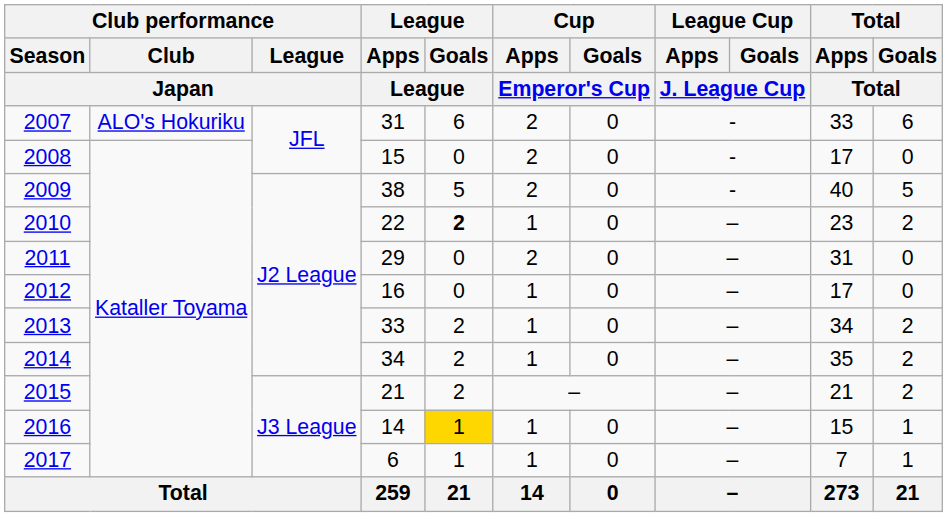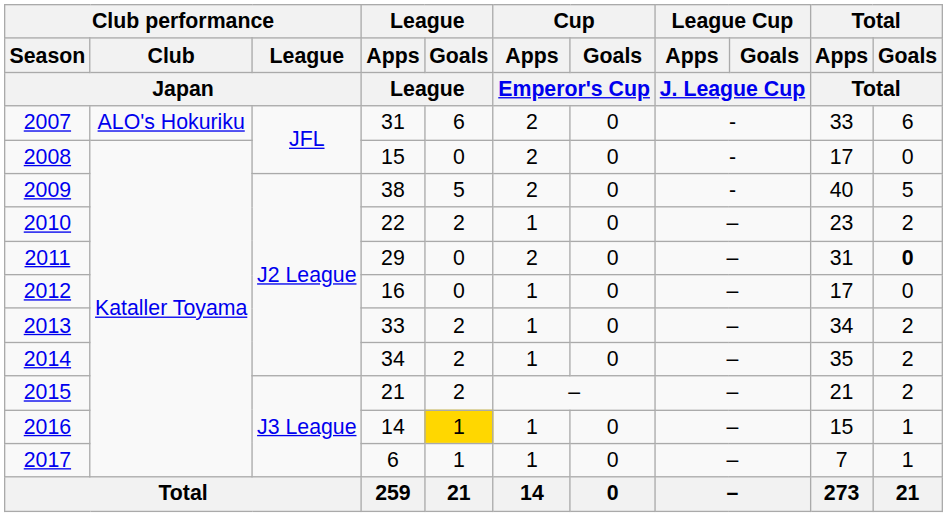(459, 223) bold -> (459, 223) normal
(908, 257) normal -> (908, 257) bold
